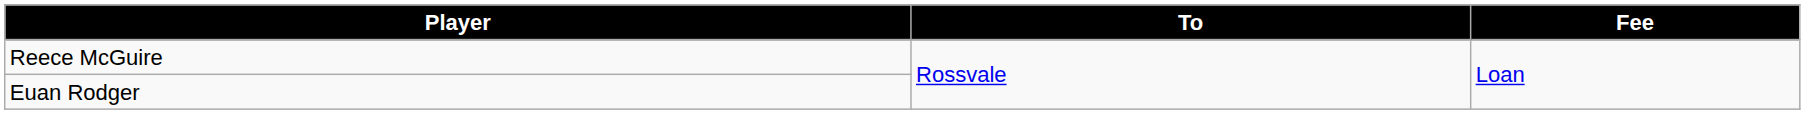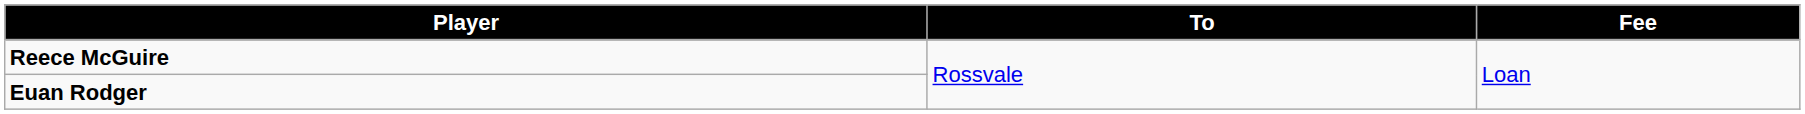(86, 57) normal -> (89, 57) bold
(75, 92) normal -> (78, 92) bold
